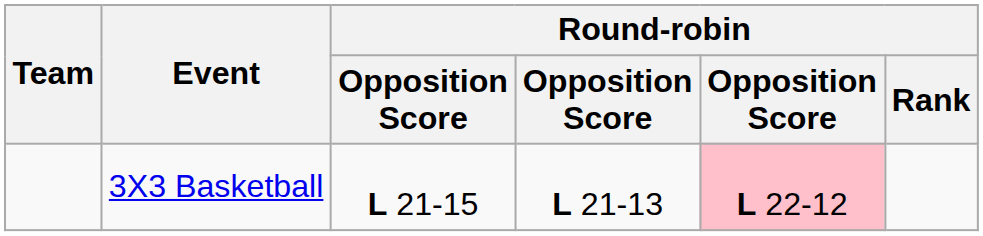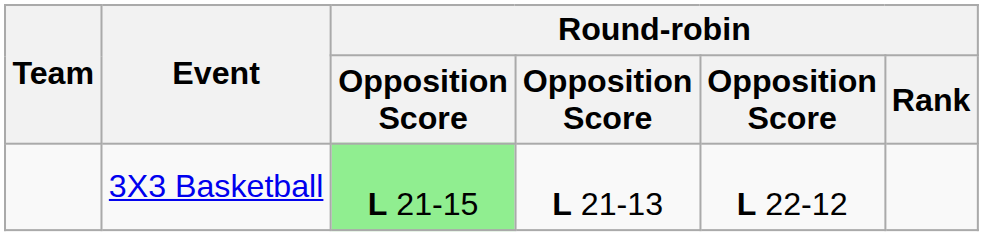(423, 204) no background -> (423, 204) lightgreen background
(792, 204) pink background -> (792, 204) no background
